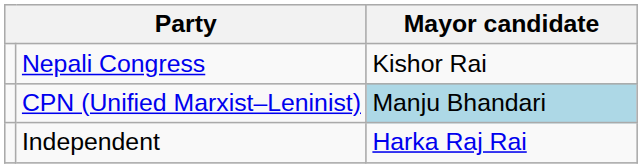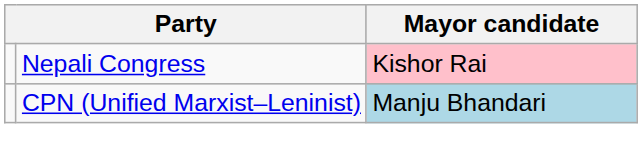(430, 63) no background -> (430, 63) pink background
- row: (91, 142)
